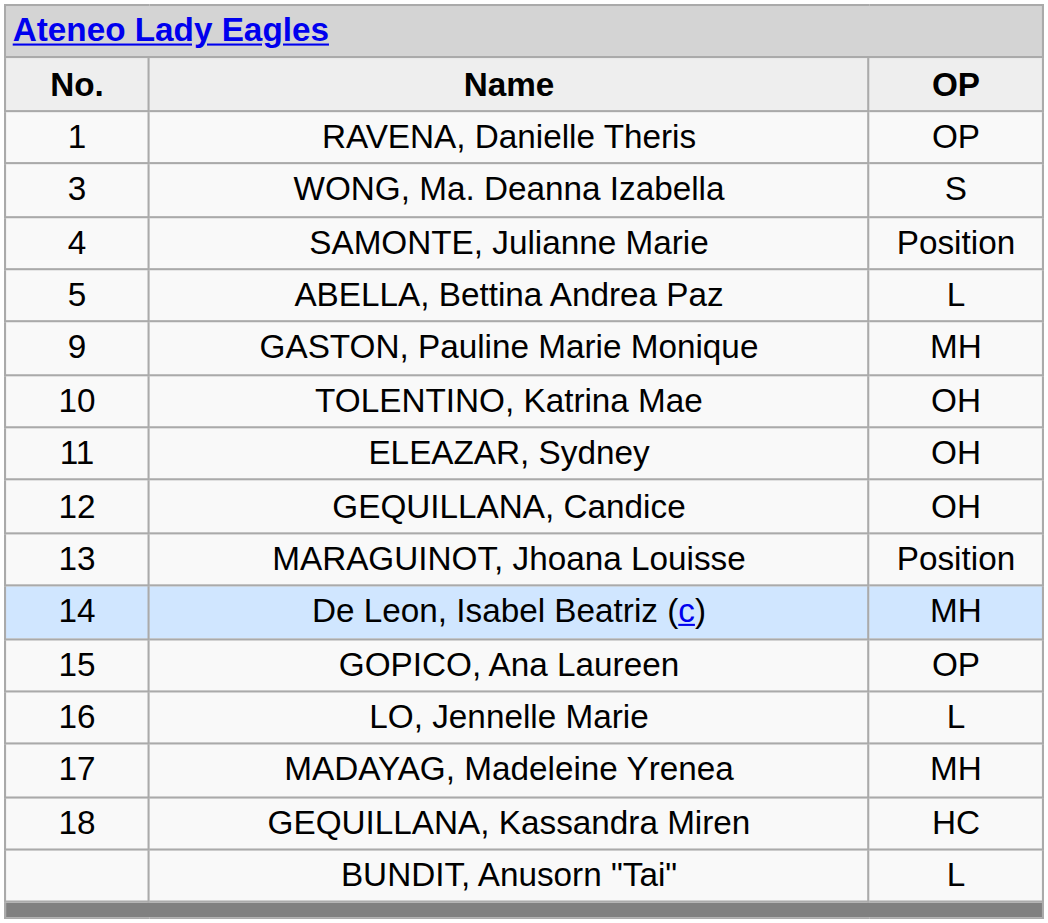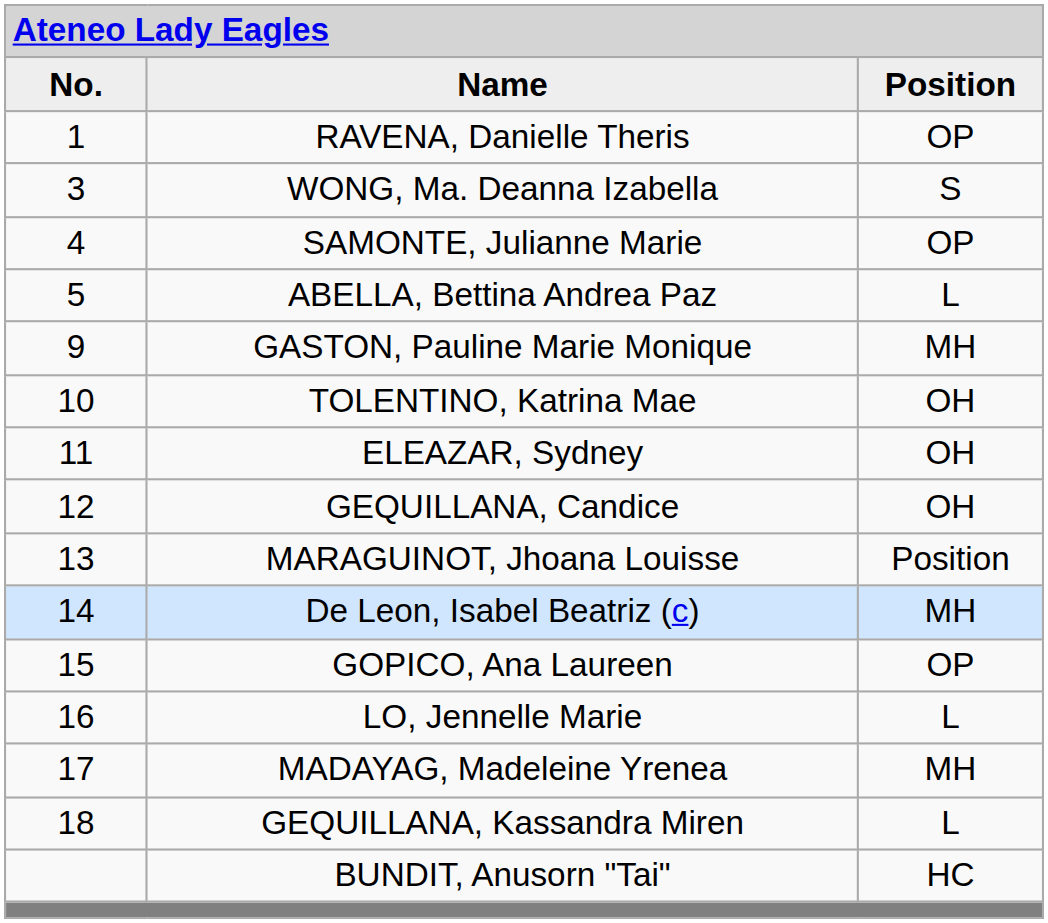(956, 83) OP -> (950, 83) Position
(956, 242) Position -> (950, 242) OP
(956, 822) HC -> (950, 822) L
(956, 875) L -> (950, 875) HC
